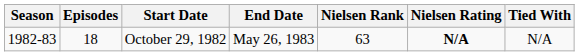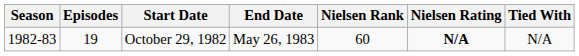(91, 39) 18 -> (91, 39) 19
(362, 39) 63 -> (362, 39) 60
